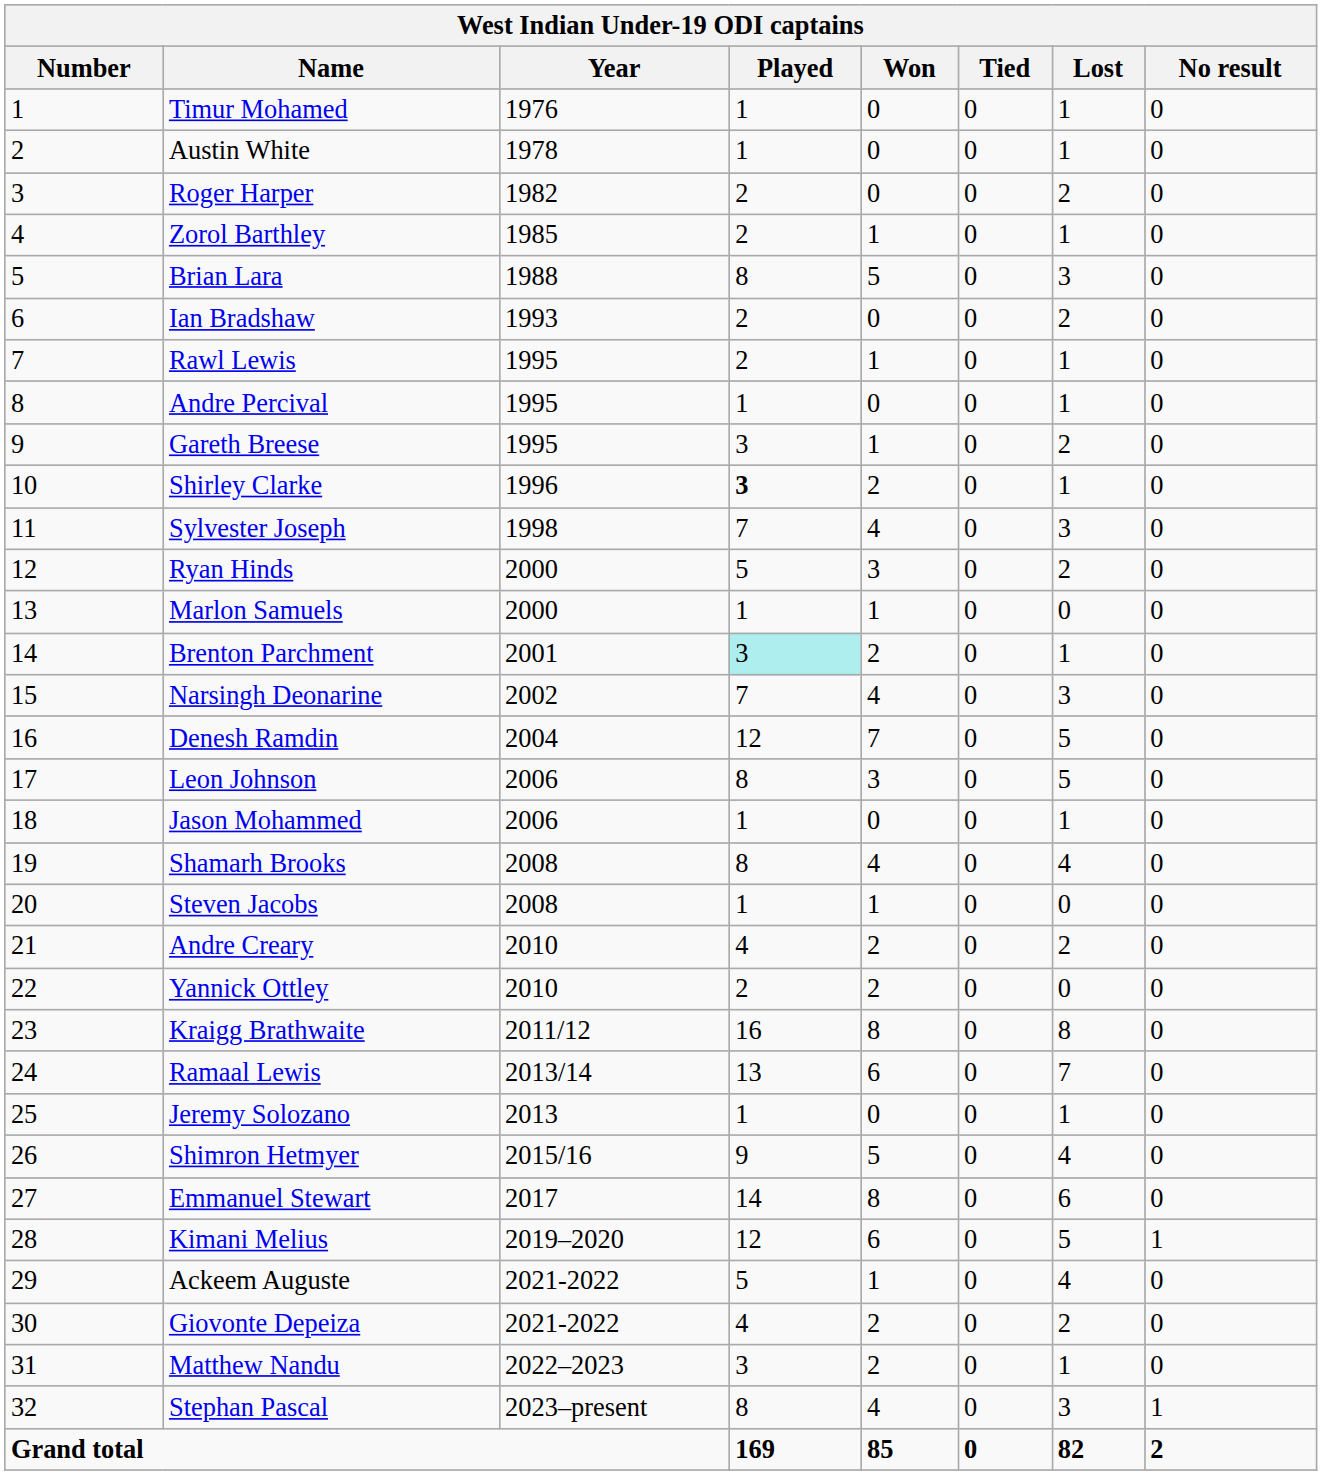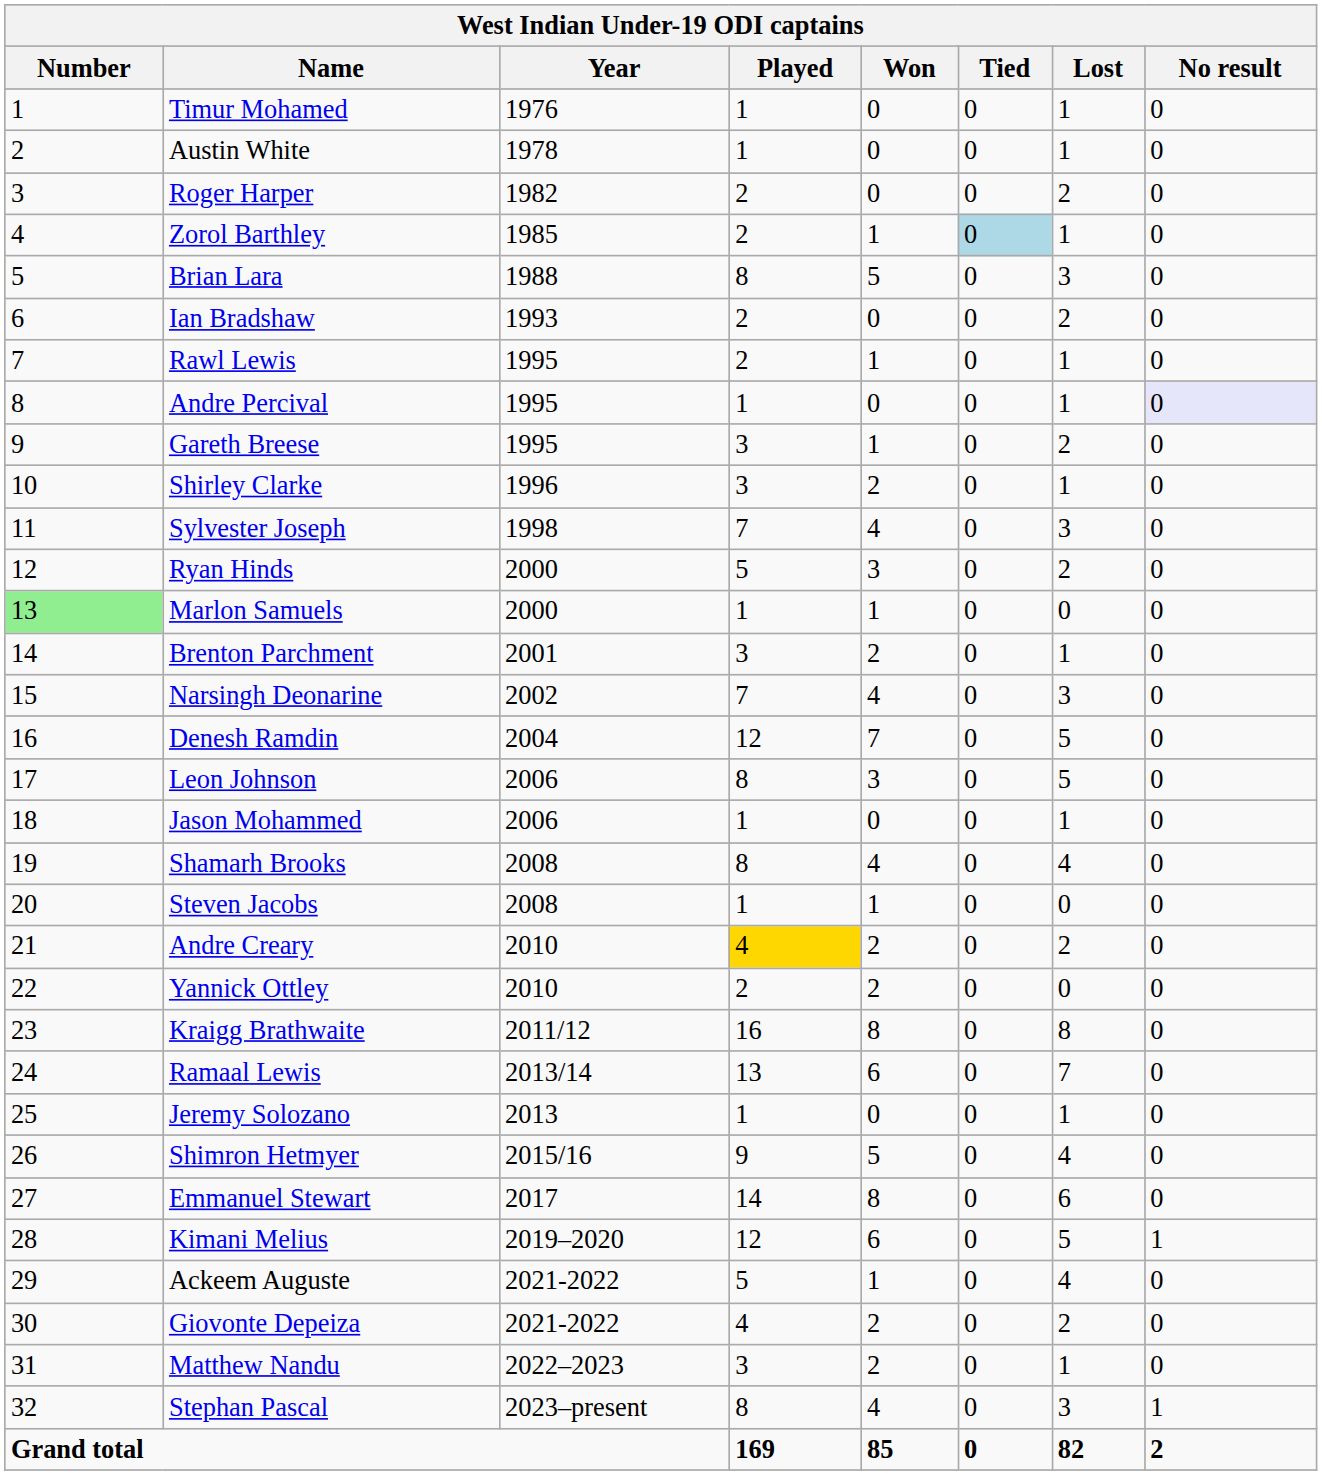(970, 234) no background -> (970, 234) lightblue background
(1157, 402) no background -> (1157, 402) lavender background
(742, 485) bold -> (742, 485) normal
(24, 611) no background -> (24, 611) lightgreen background
(742, 653) paleturquoise background -> (742, 653) no background
(742, 946) no background -> (742, 946) gold background
